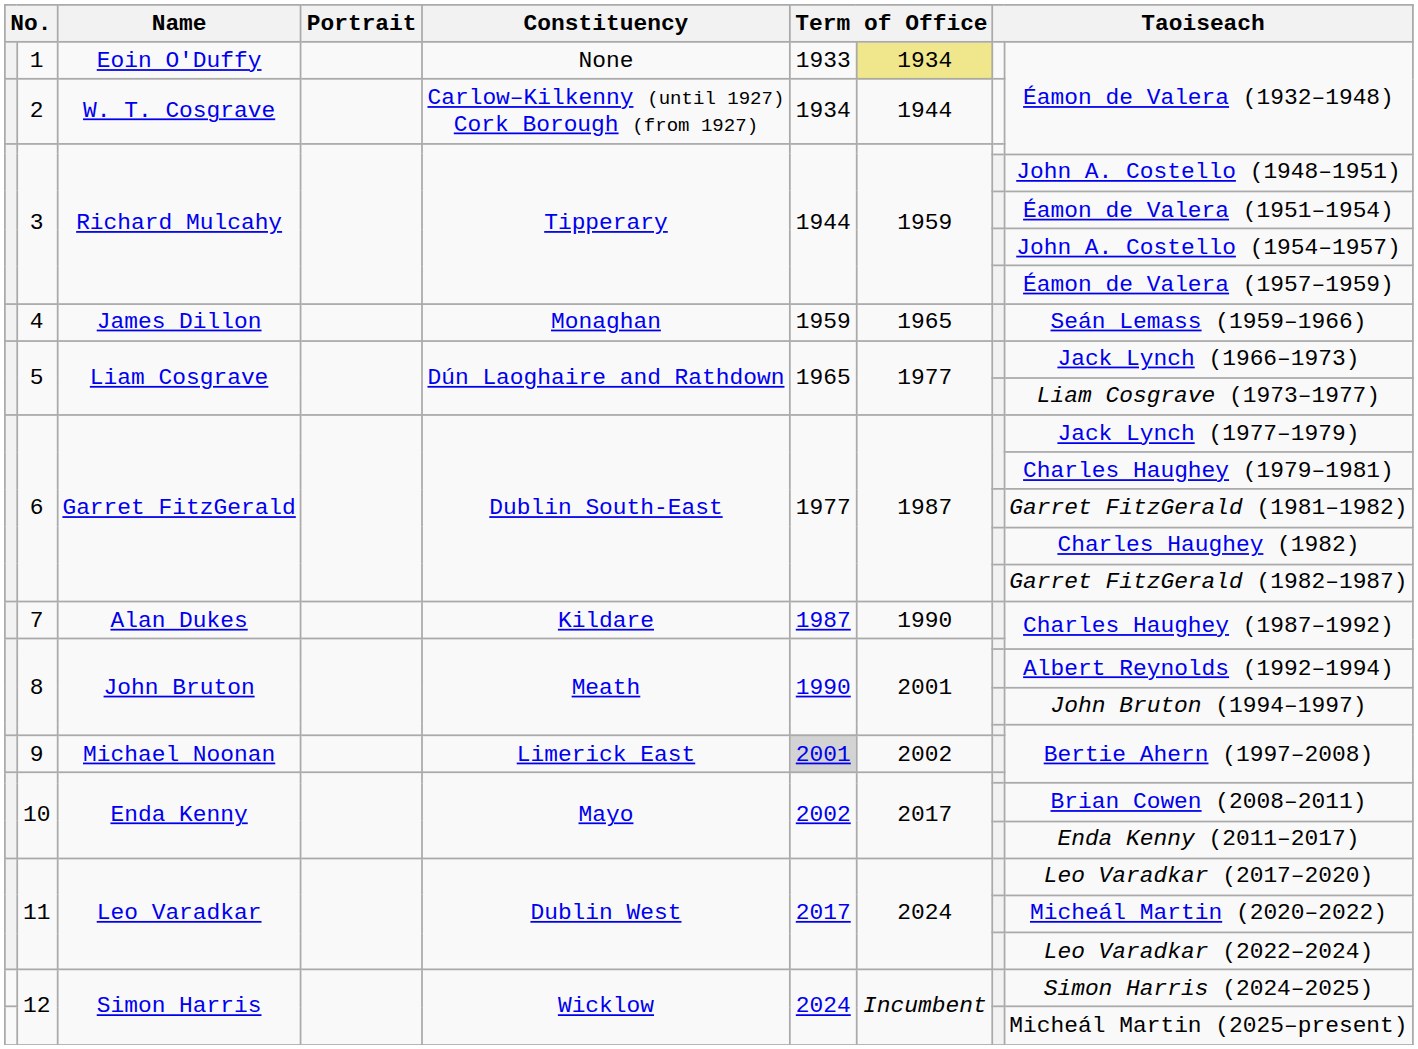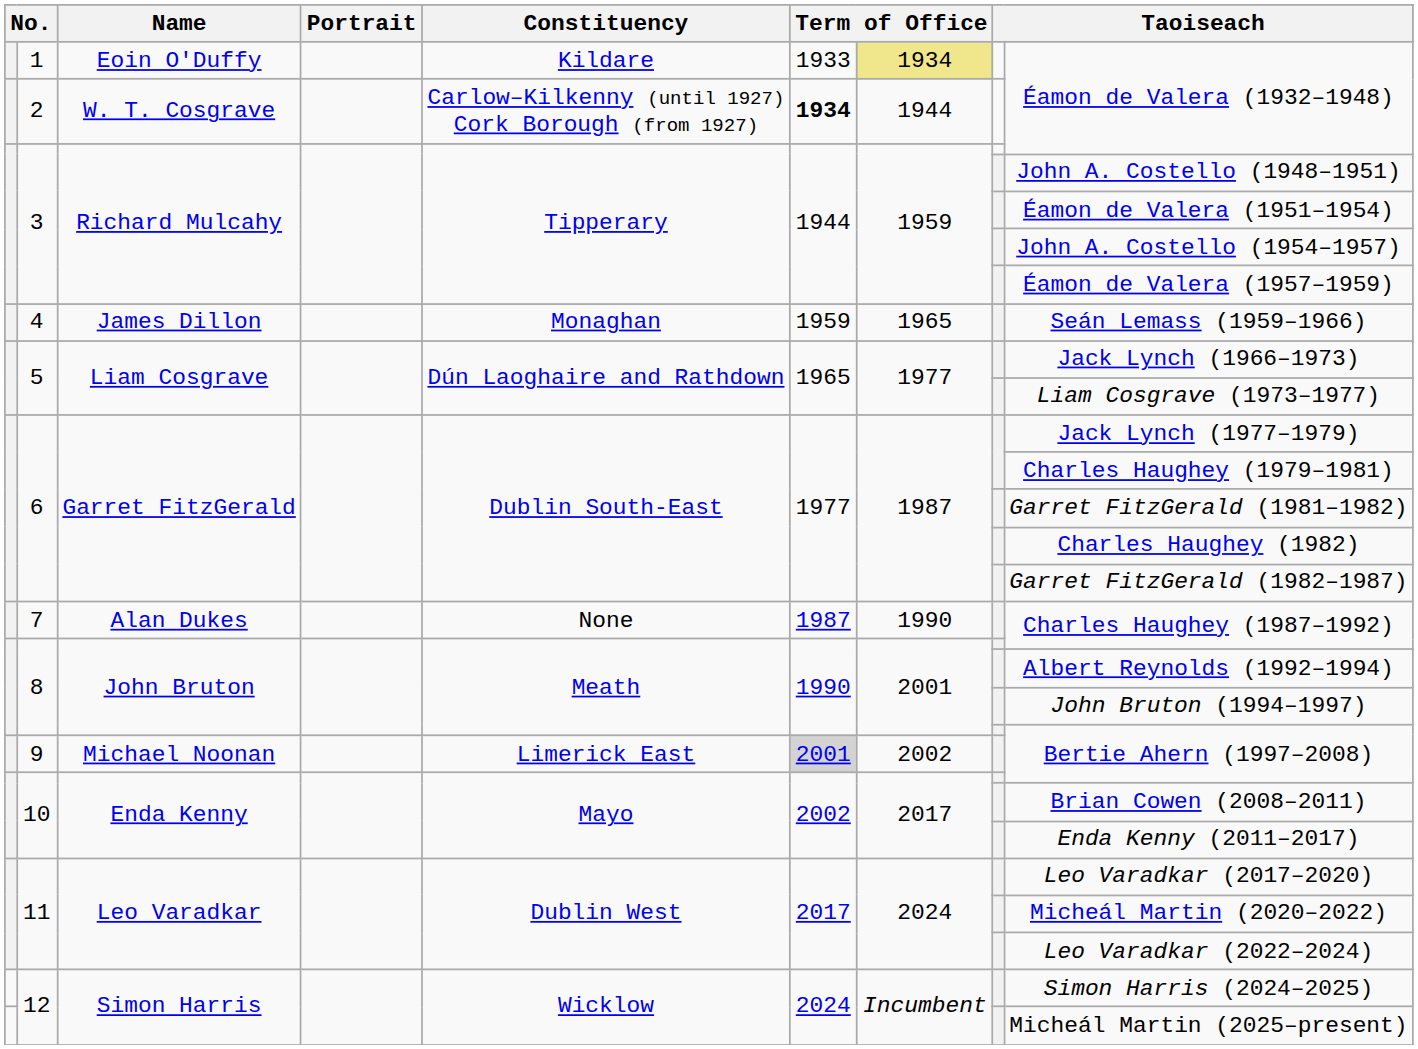(606, 61) None -> (606, 61) Kildare
(823, 111) normal -> (823, 111) bold
(606, 620) Kildare -> (606, 620) None
